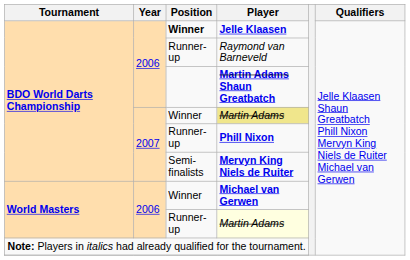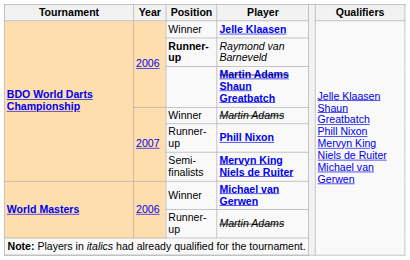(186, 29) bold -> (185, 29) normal
(187, 52) normal -> (189, 52) bold
(252, 115) khaki background -> (252, 115) no background
(252, 224) lightyellow background -> (252, 224) no background
